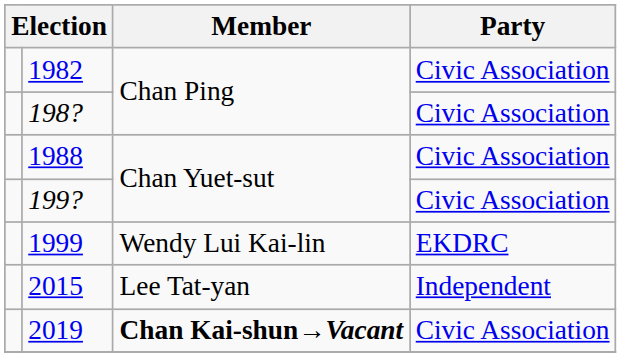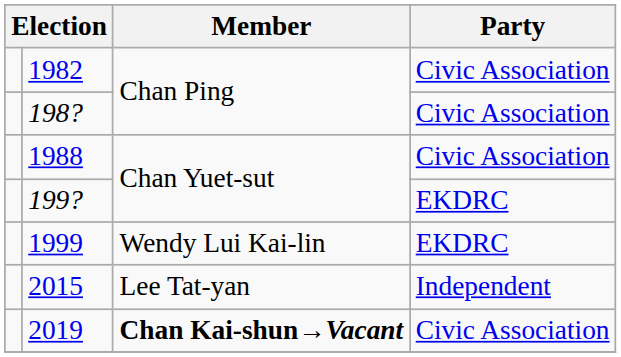(513, 199) Civic Association -> (462, 199) EKDRC
